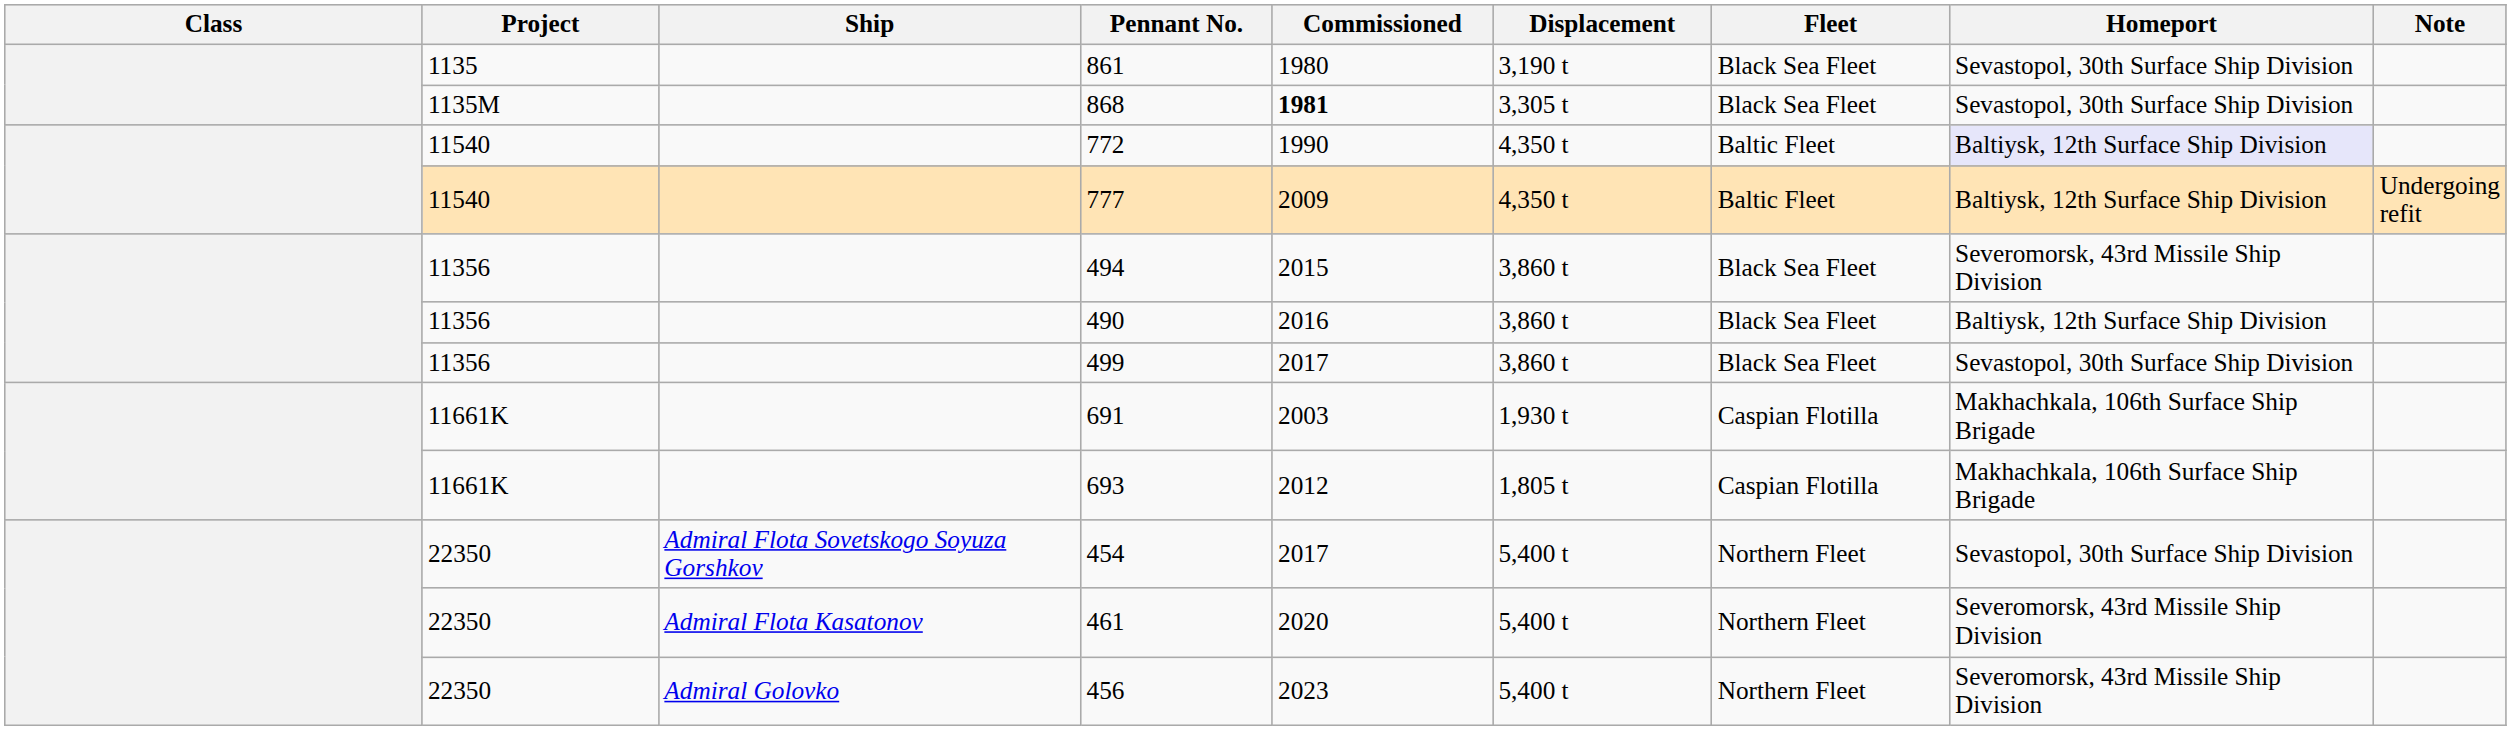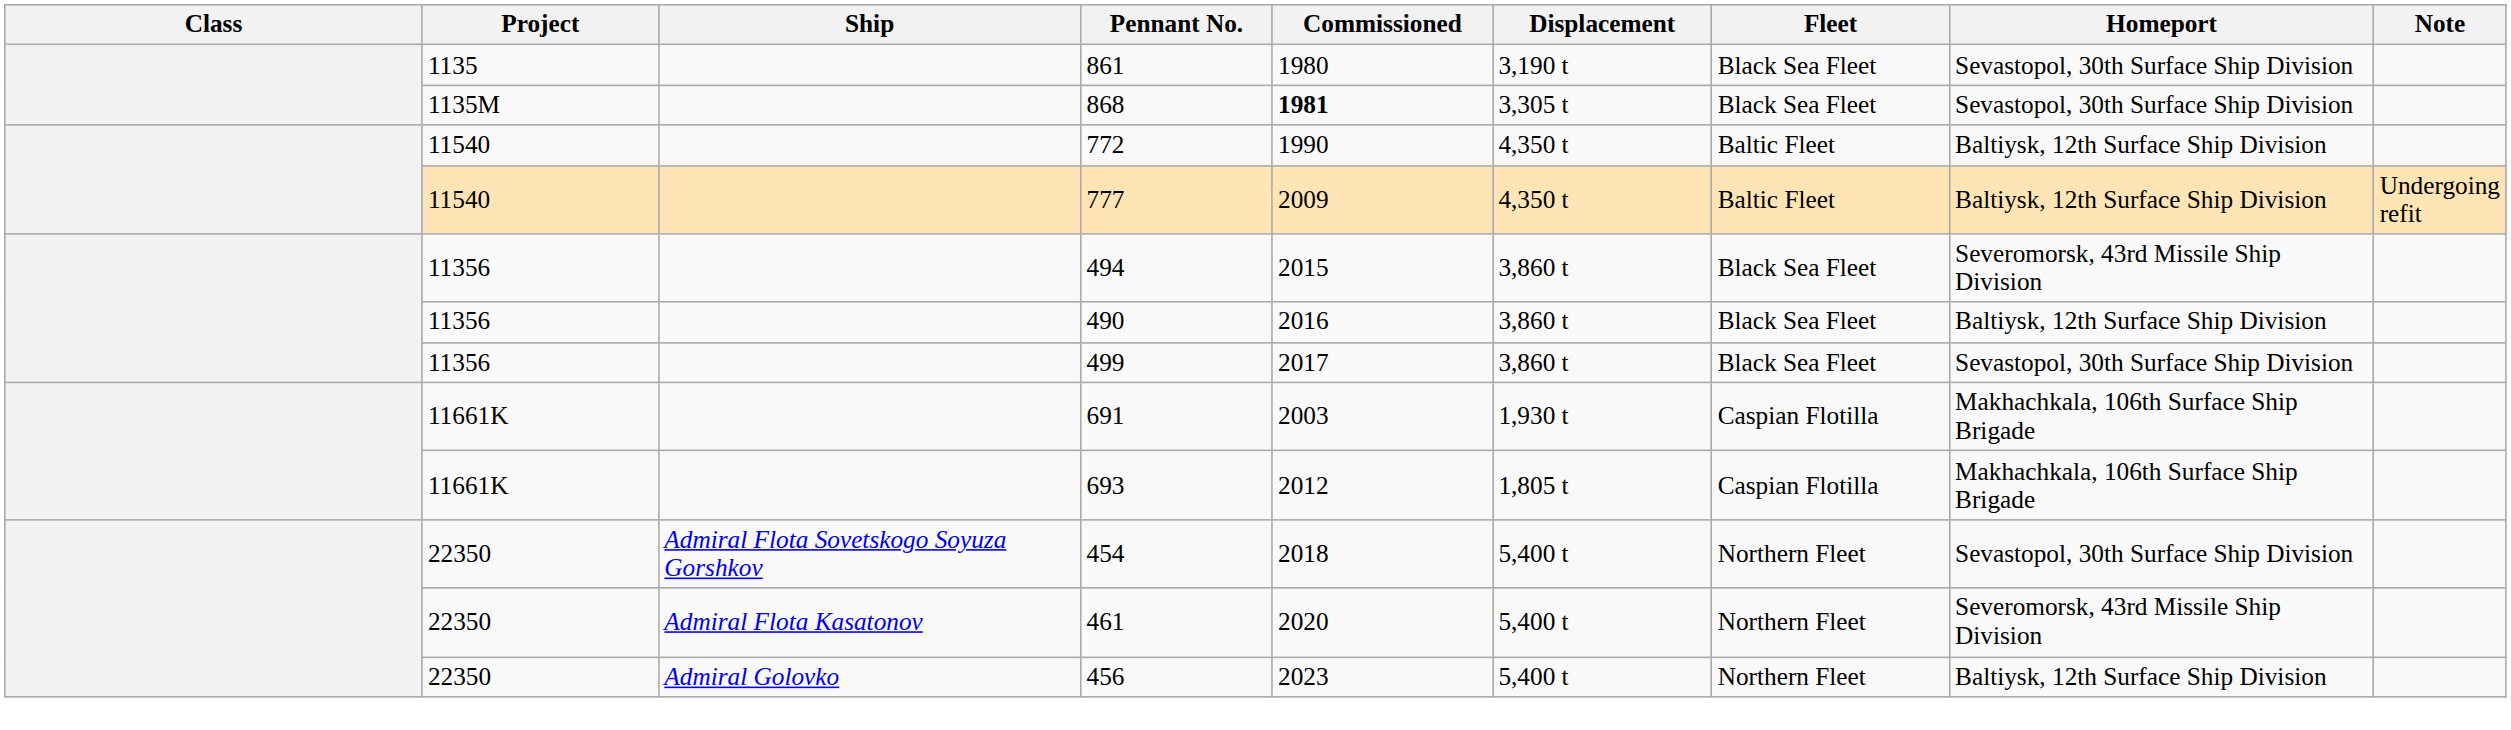(2141, 144) lavender background -> (2141, 144) no background
(1303, 553) 2017 -> (1303, 553) 2018
(2118, 690) Severomorsk, 43rd Missile Ship Division -> (2141, 676) Baltiysk, 12th Surface Ship Division
